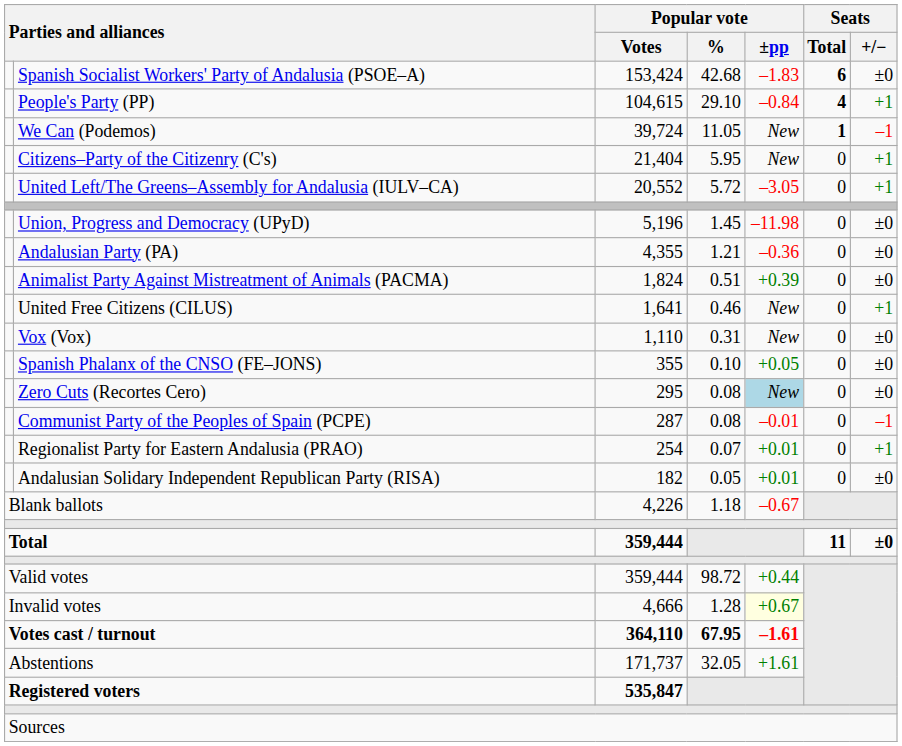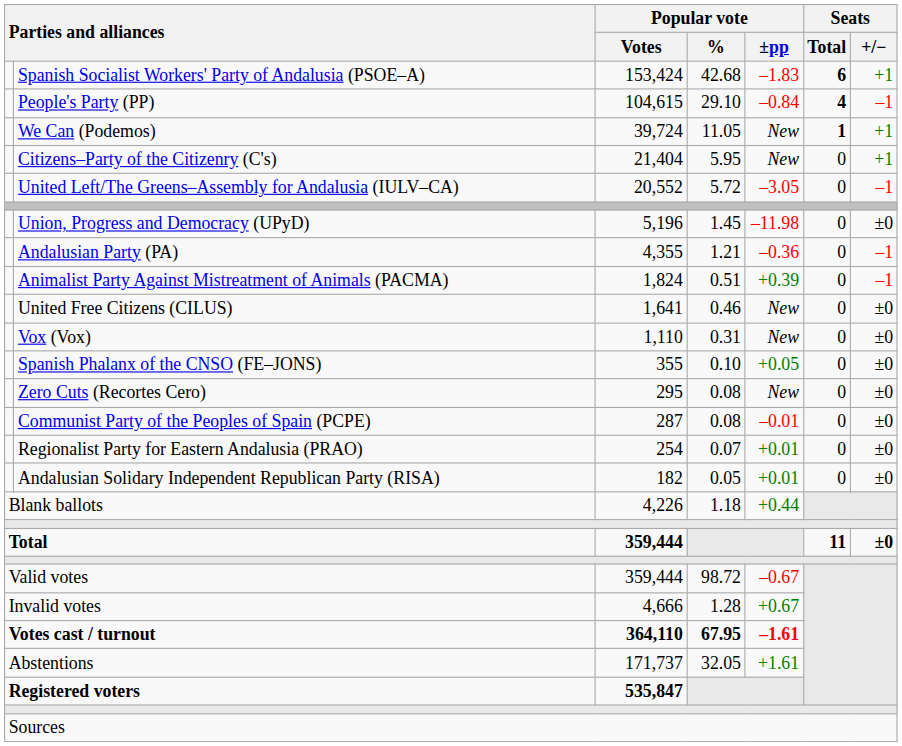(884, 74) ±0 -> (884, 74) +1
(884, 103) +1 -> (884, 103) –1
(884, 131) –1 -> (884, 131) +1
(884, 187) +1 -> (884, 187) –1
(884, 252) ±0 -> (884, 252) –1
(884, 280) ±0 -> (884, 280) –1
(884, 308) +1 -> (884, 308) ±0
(783, 392) lightblue background -> (783, 392) no background
(884, 421) –1 -> (884, 421) ±0
(884, 449) +1 -> (884, 449) ±0
(779, 505) –0.67 -> (779, 505) +0.44
(779, 578) +0.44 -> (779, 578) –0.67
(779, 606) lightyellow background -> (779, 606) no background
